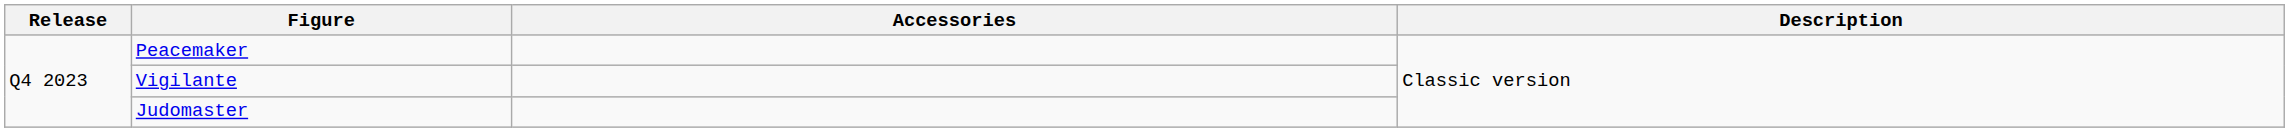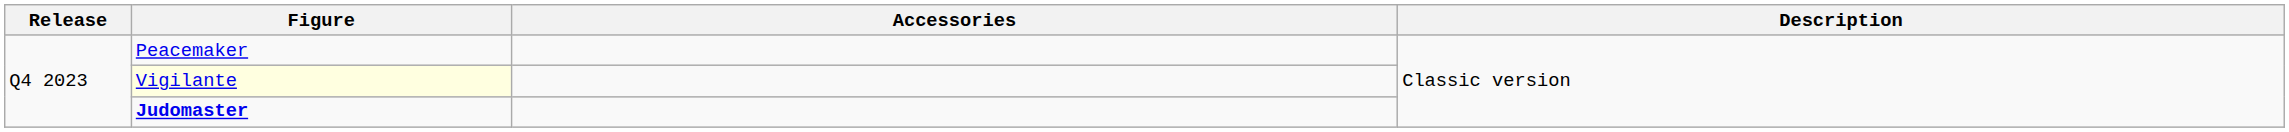(186, 81) no background -> (186, 81) lightyellow background
(192, 112) normal -> (192, 112) bold
